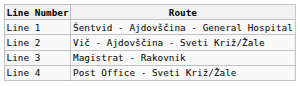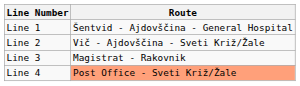(155, 73) no background -> (155, 73) lightsalmon background
